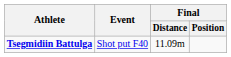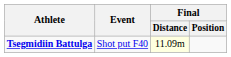(170, 44) no background -> (170, 44) lightyellow background
